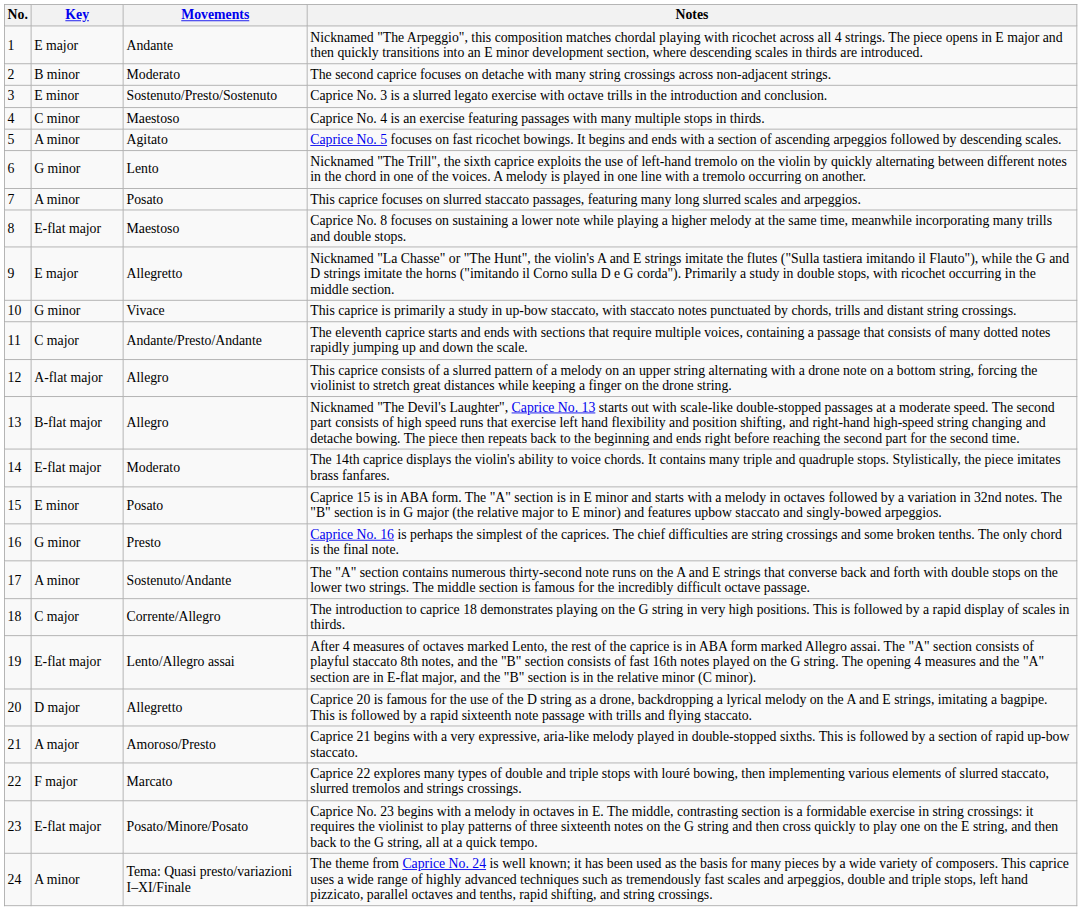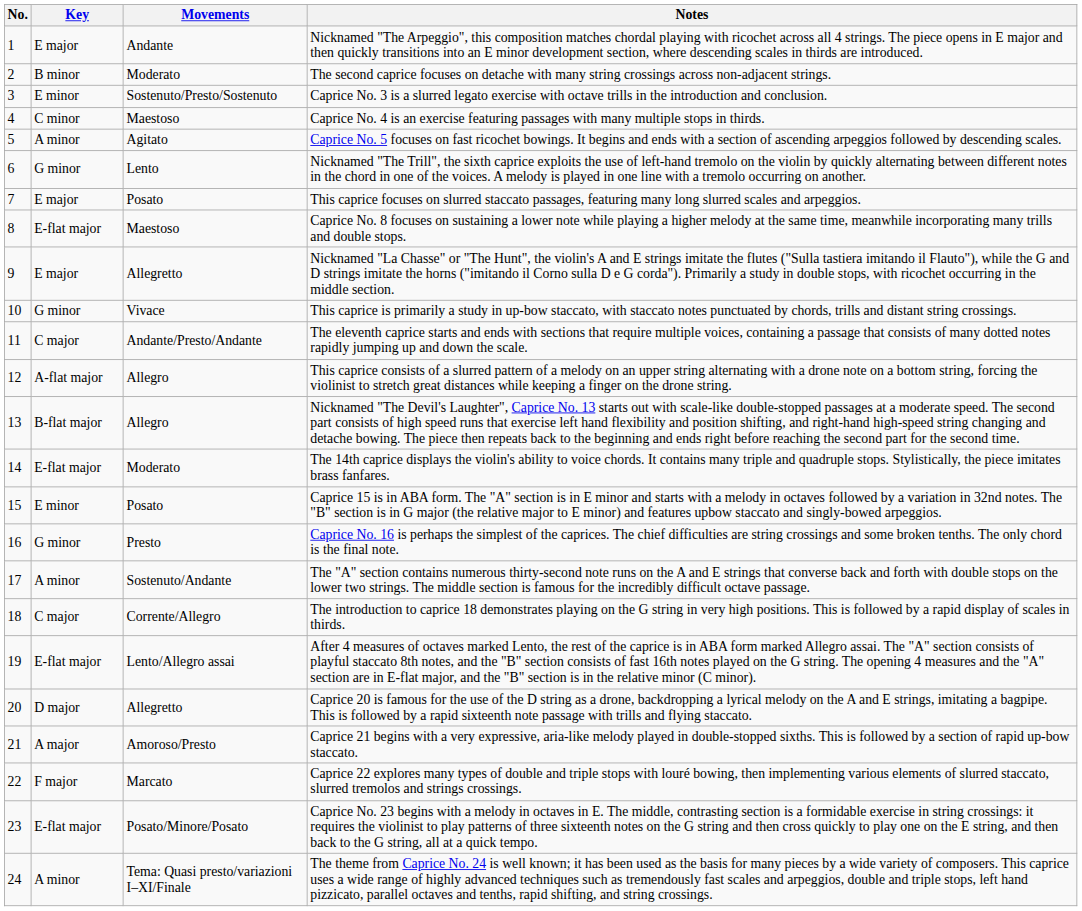(57, 199) A minor -> (56, 199) E major
